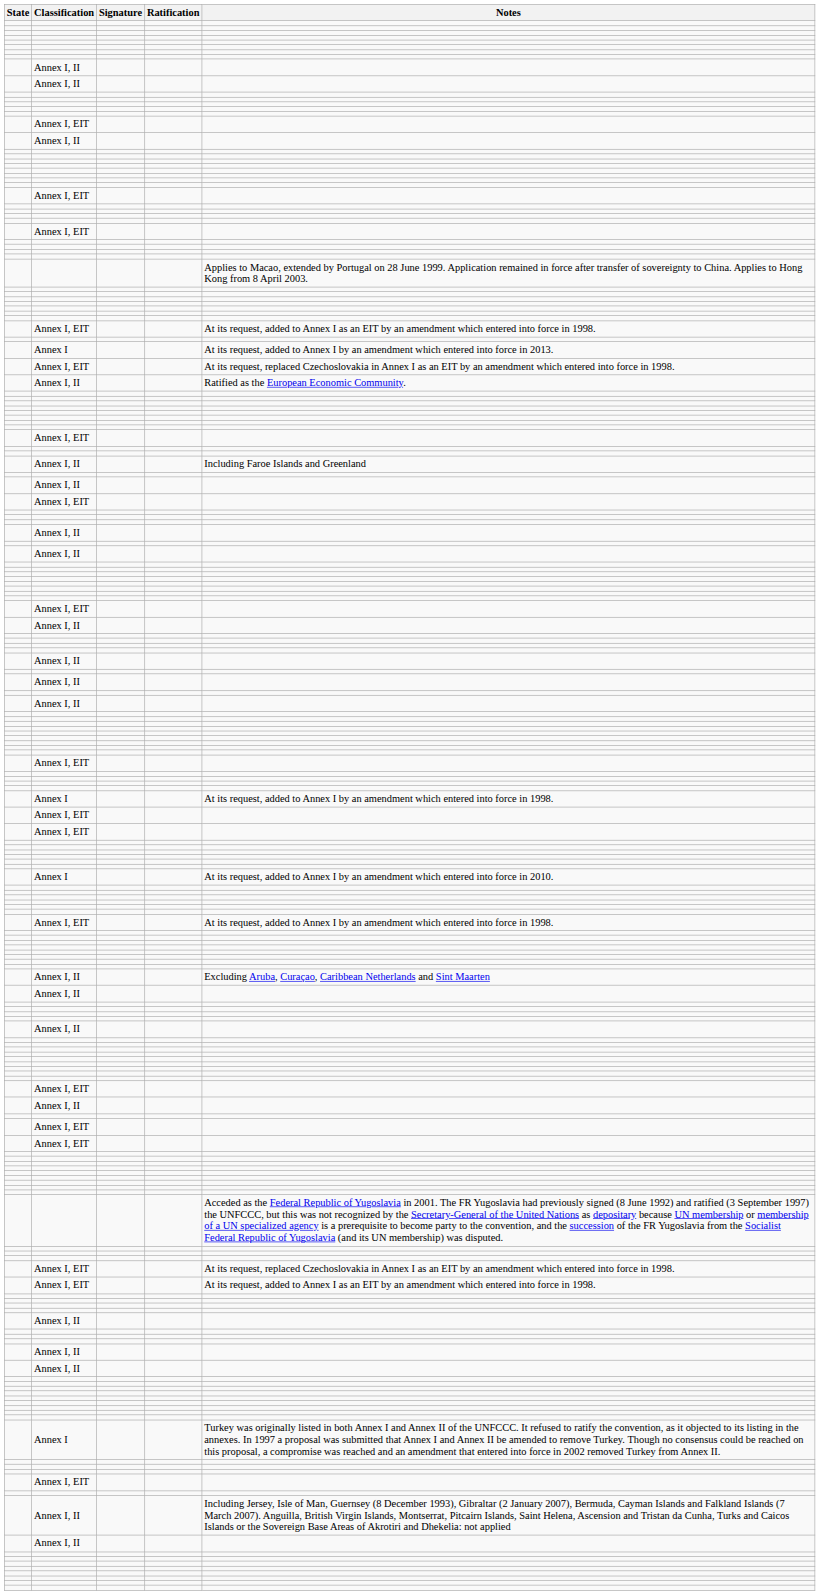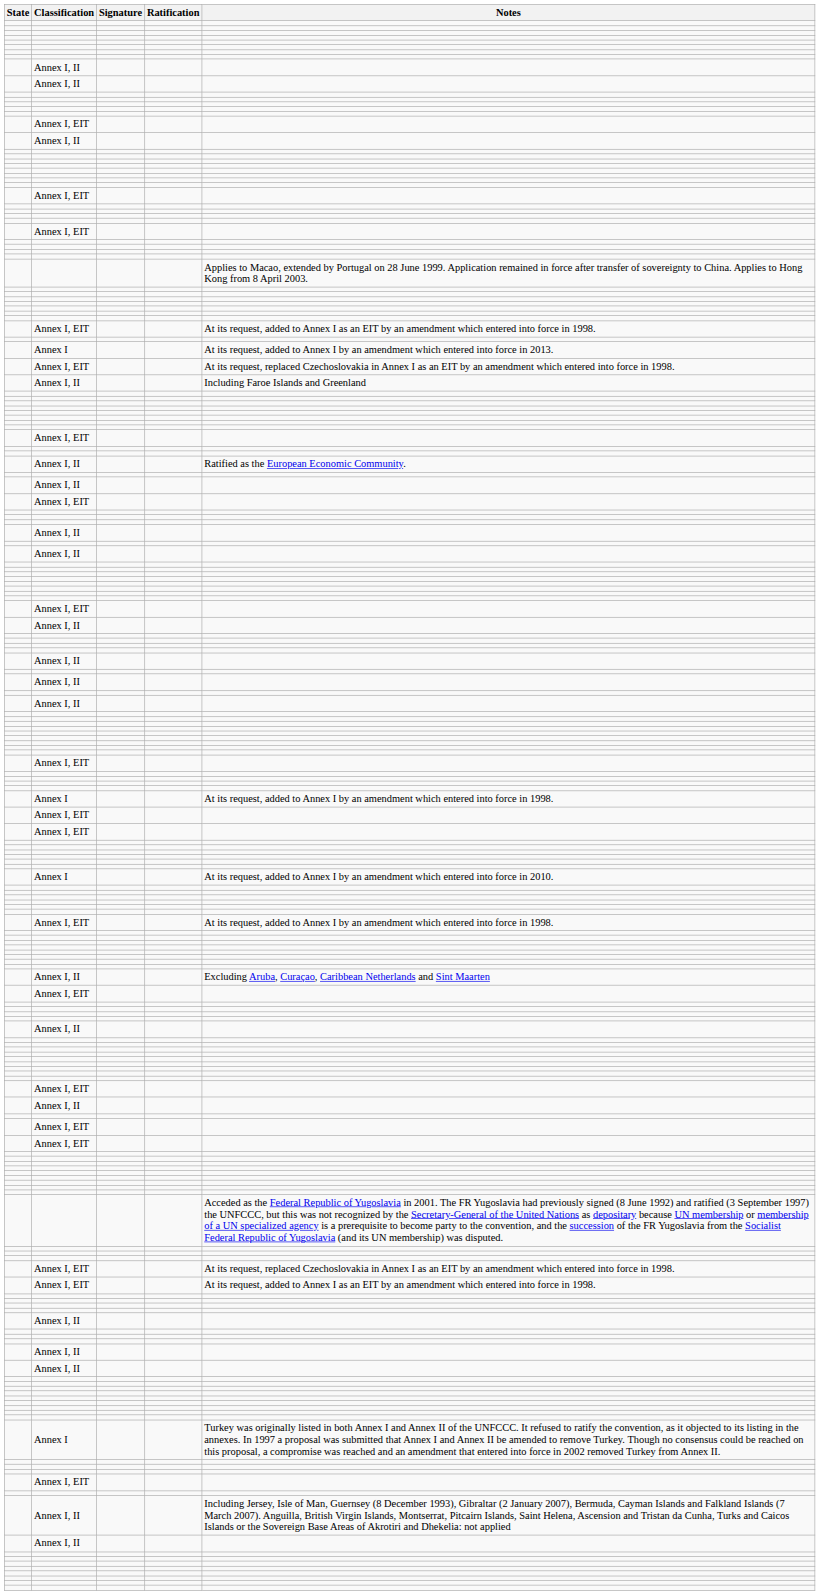(305, 383) Ratified as the European Economic Community. -> (285, 383) Including Faroe Islands and Greenland
(285, 464) Including Faroe Islands and Greenland -> (305, 464) Ratified as the European Economic Community.
(57, 993) Annex I, II -> (62, 993) Annex I, EIT
